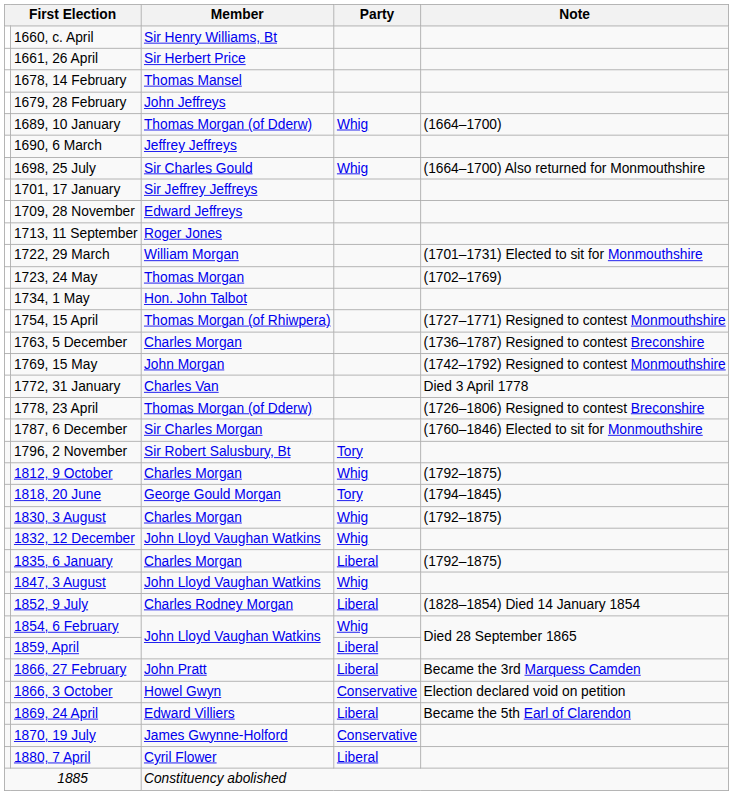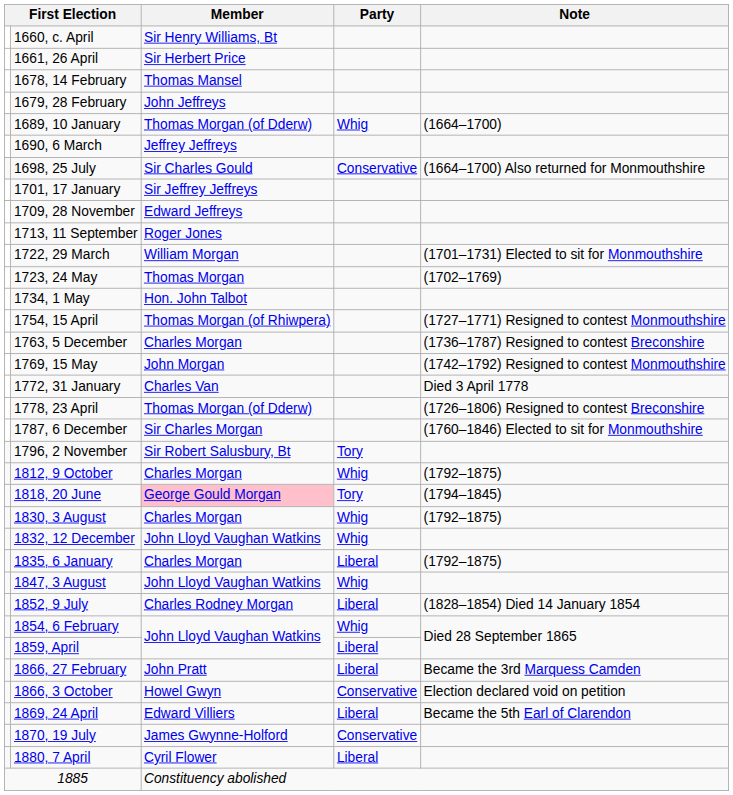(353, 168) Whig -> (377, 168) Conservative
(212, 495) no background -> (212, 495) pink background
